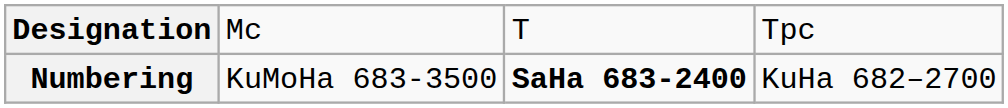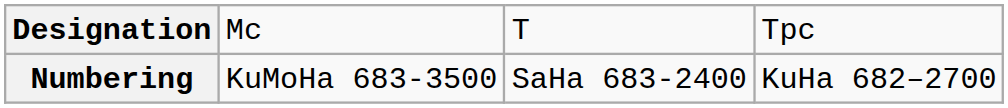(629, 79) bold -> (629, 79) normal
